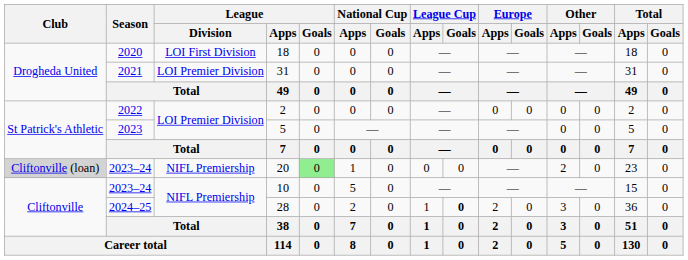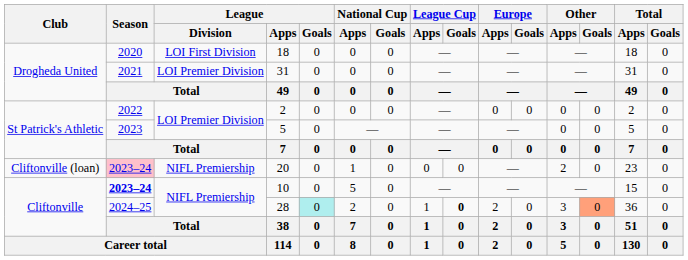(55, 168) lightgrey background -> (55, 168) no background
(130, 168) no background -> (130, 168) pink background
(317, 168) lightgreen background -> (317, 168) no background
(130, 187) normal -> (130, 187) bold
(317, 206) no background -> (317, 206) paleturquoise background
(597, 206) no background -> (597, 206) lightsalmon background
